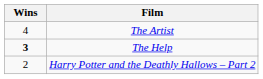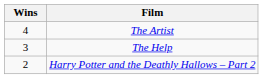(26, 47) bold -> (26, 47) normal
